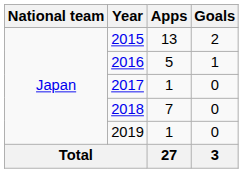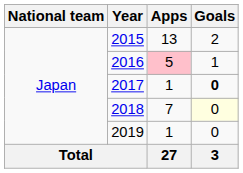(169, 62) no background -> (169, 62) pink background
(215, 86) normal -> (215, 86) bold
(215, 109) no background -> (215, 109) lightyellow background
